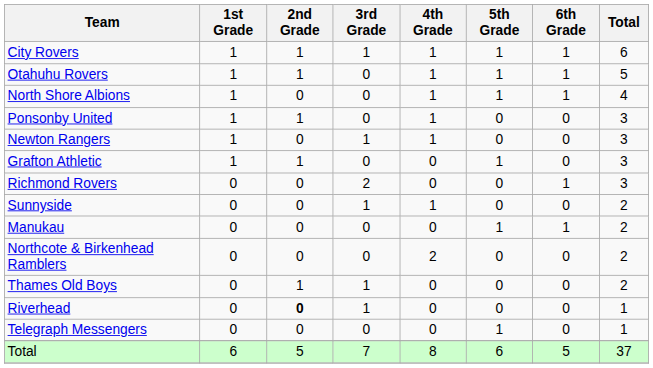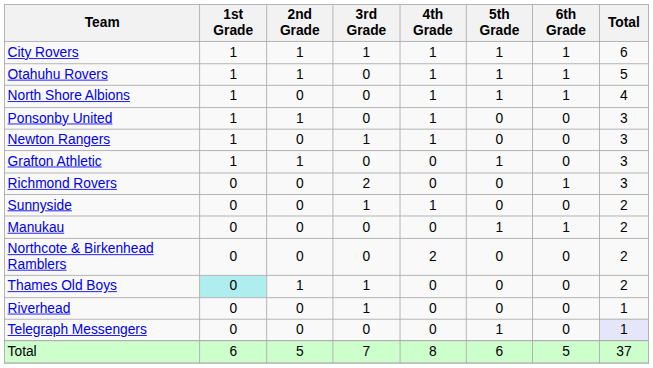(233, 286) no background -> (233, 286) paleturquoise background
(300, 308) bold -> (300, 308) normal
(624, 330) no background -> (624, 330) lavender background
